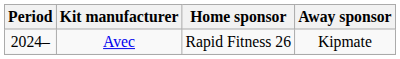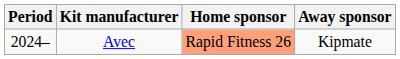(238, 41) no background -> (238, 41) lightsalmon background
